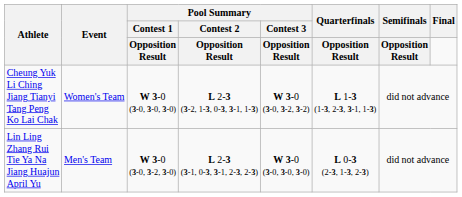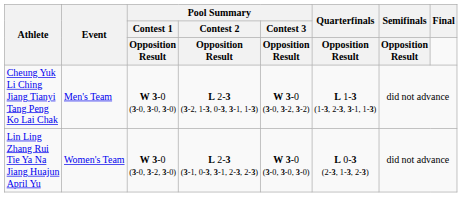(94, 97) Women's Team -> (88, 97) Men's Team
(88, 160) Men's Team -> (94, 160) Women's Team
